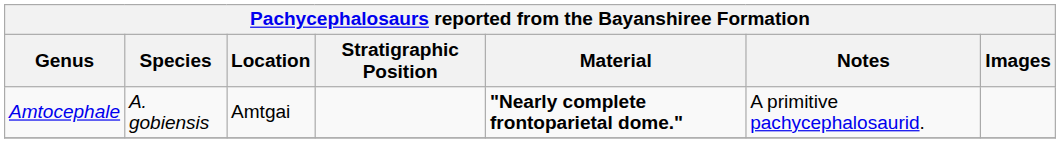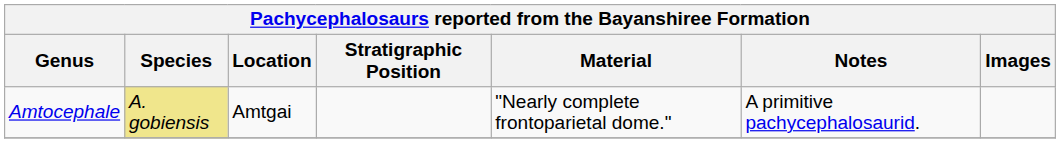(169, 112) no background -> (169, 112) khaki background
(587, 112) bold -> (583, 112) normal
